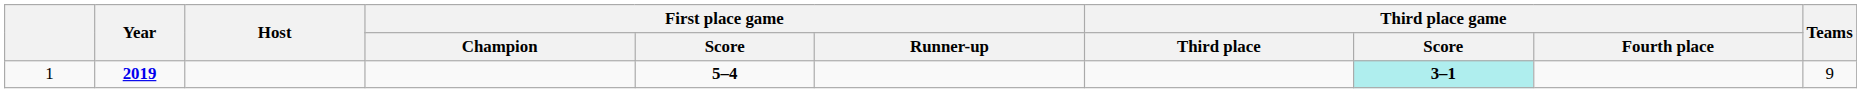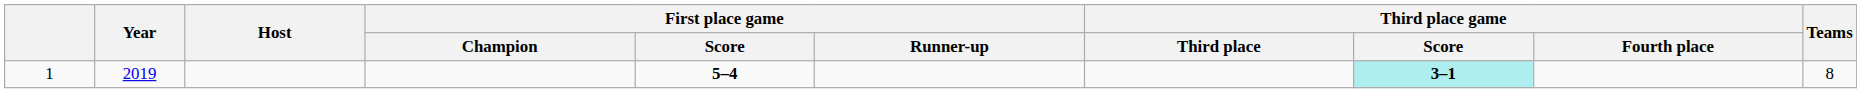(140, 74) bold -> (140, 74) normal
(1830, 74) 9 -> (1830, 74) 8
